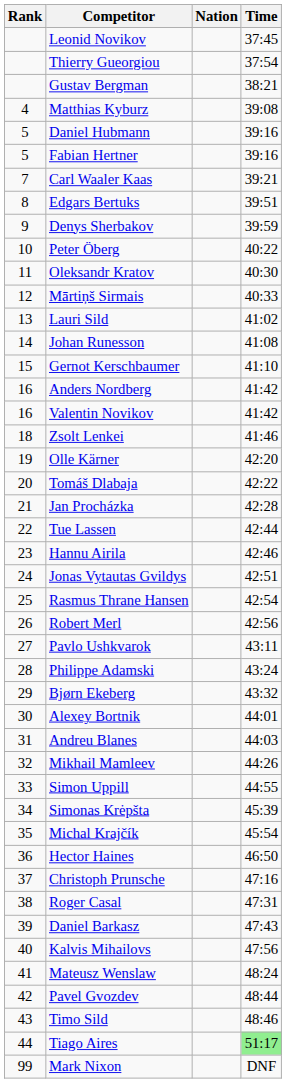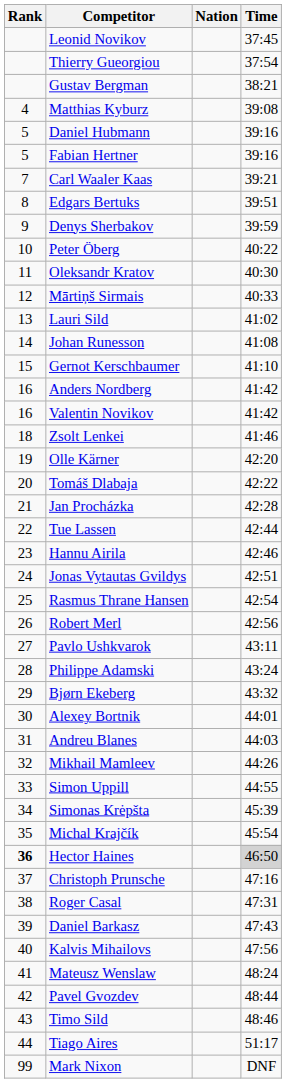(25, 856) normal -> (25, 856) bold
(261, 856) no background -> (261, 856) lightgrey background
(261, 1043) lightgreen background -> (261, 1043) no background
